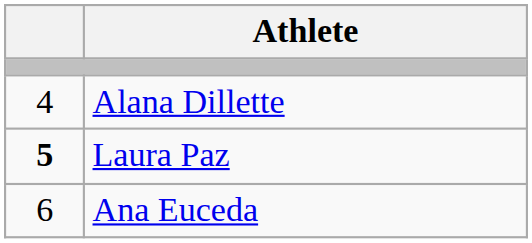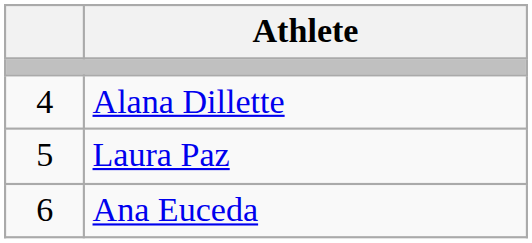(45, 155) bold -> (45, 155) normal
